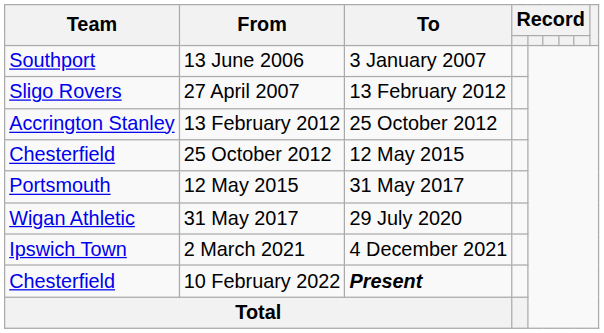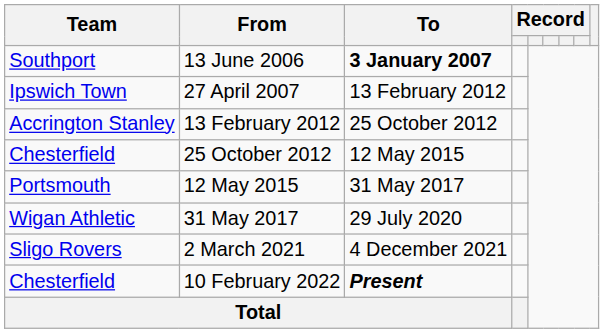(418, 60) normal -> (421, 60) bold
(65, 92) Sligo Rovers -> (68, 92) Ipswich Town
(68, 249) Ipswich Town -> (65, 249) Sligo Rovers
